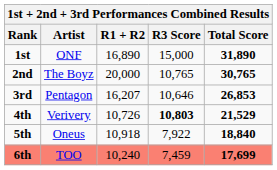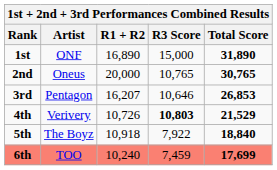(69, 74) The Boyz -> (69, 74) Oneus
(69, 134) Oneus -> (69, 134) The Boyz
